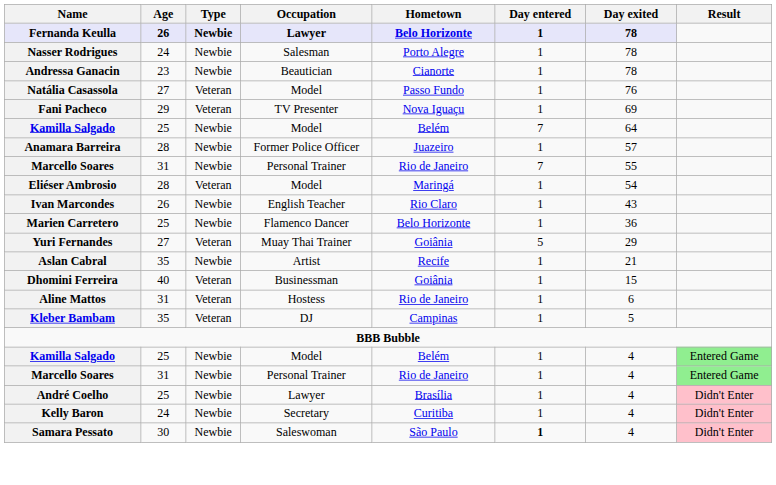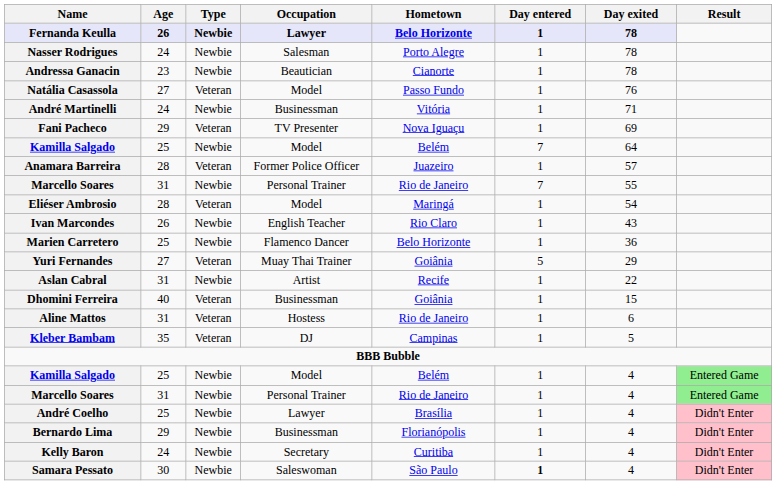+ row: (72, 109)
(213, 147) Newbie -> (213, 166) Veteran
(163, 261) 35 -> (163, 280) 31
(631, 261) 21 -> (631, 280) 22
+ row: (72, 432)
